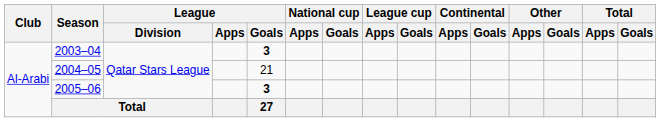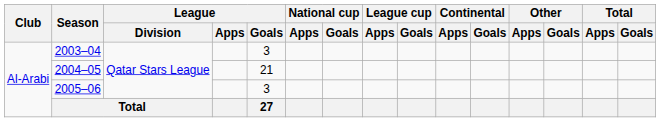(267, 51) bold -> (267, 51) normal
(267, 88) bold -> (267, 88) normal
